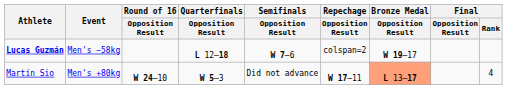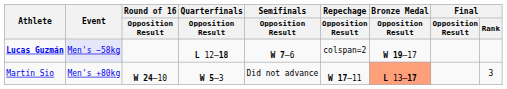(94, 50) no background -> (94, 50) lavender background
(491, 73) 4 -> (491, 73) 3
